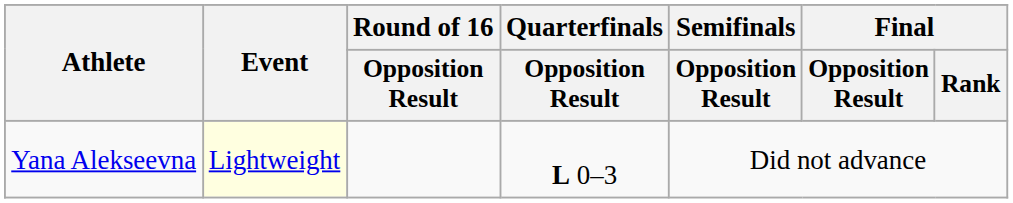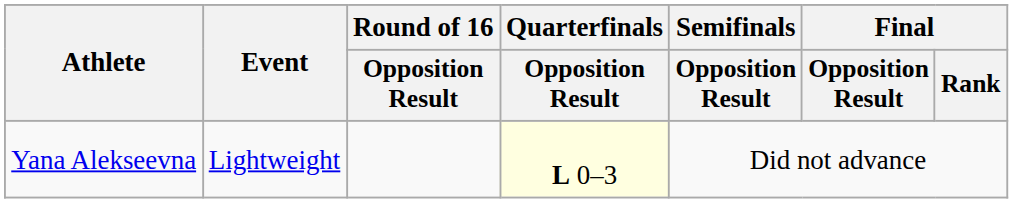(275, 159) lightyellow background -> (275, 159) no background
(585, 175) no background -> (585, 175) lightyellow background
